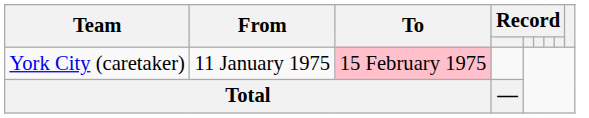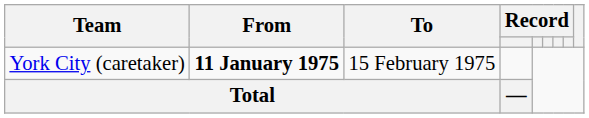(262, 63) normal -> (267, 63) bold
(413, 63) pink background -> (422, 63) no background
